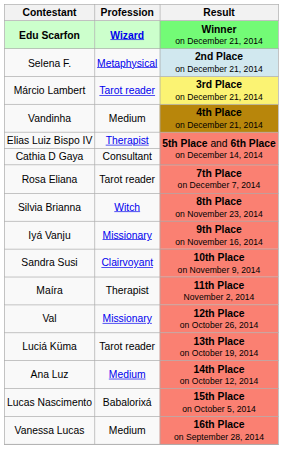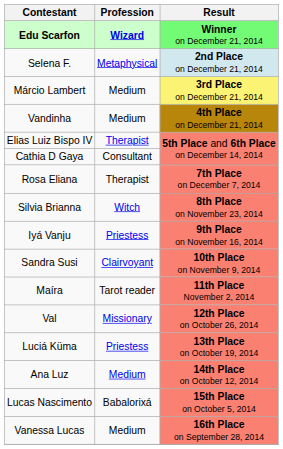(127, 91) Tarot reader -> (127, 91) Medium
(127, 179) Tarot reader -> (127, 179) Therapist
(127, 235) Missionary -> (127, 235) Priestess
(127, 291) Therapist -> (127, 291) Tarot reader
(127, 347) Tarot reader -> (127, 347) Priestess
